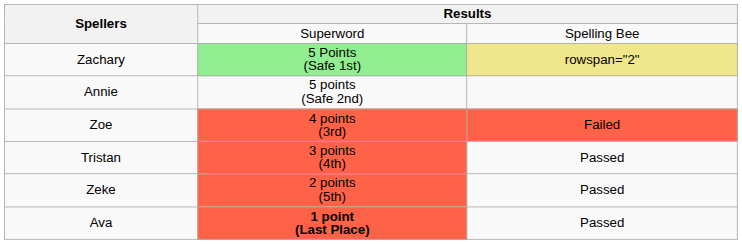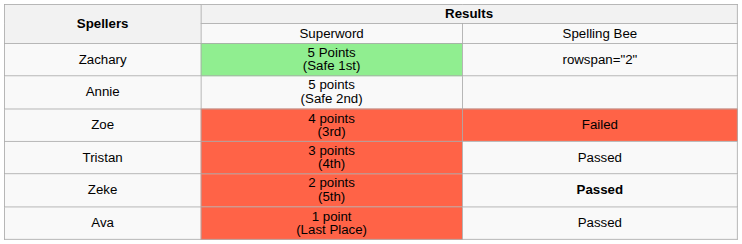(602, 59) khaki background -> (600, 59) no background
(602, 190) normal -> (600, 190) bold
(332, 223) bold -> (332, 223) normal
